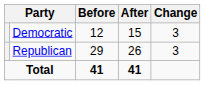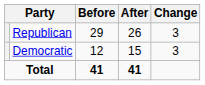rows swapped: (42, 51) <-> (42, 32)
